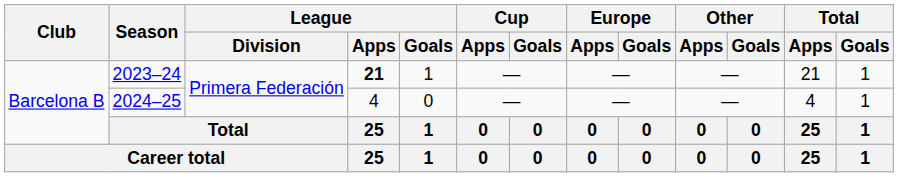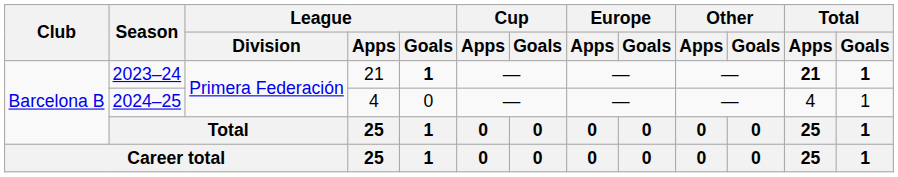(374, 74) bold -> (374, 74) normal
(428, 74) normal -> (428, 74) bold
(810, 74) normal -> (810, 74) bold
(865, 74) normal -> (865, 74) bold
